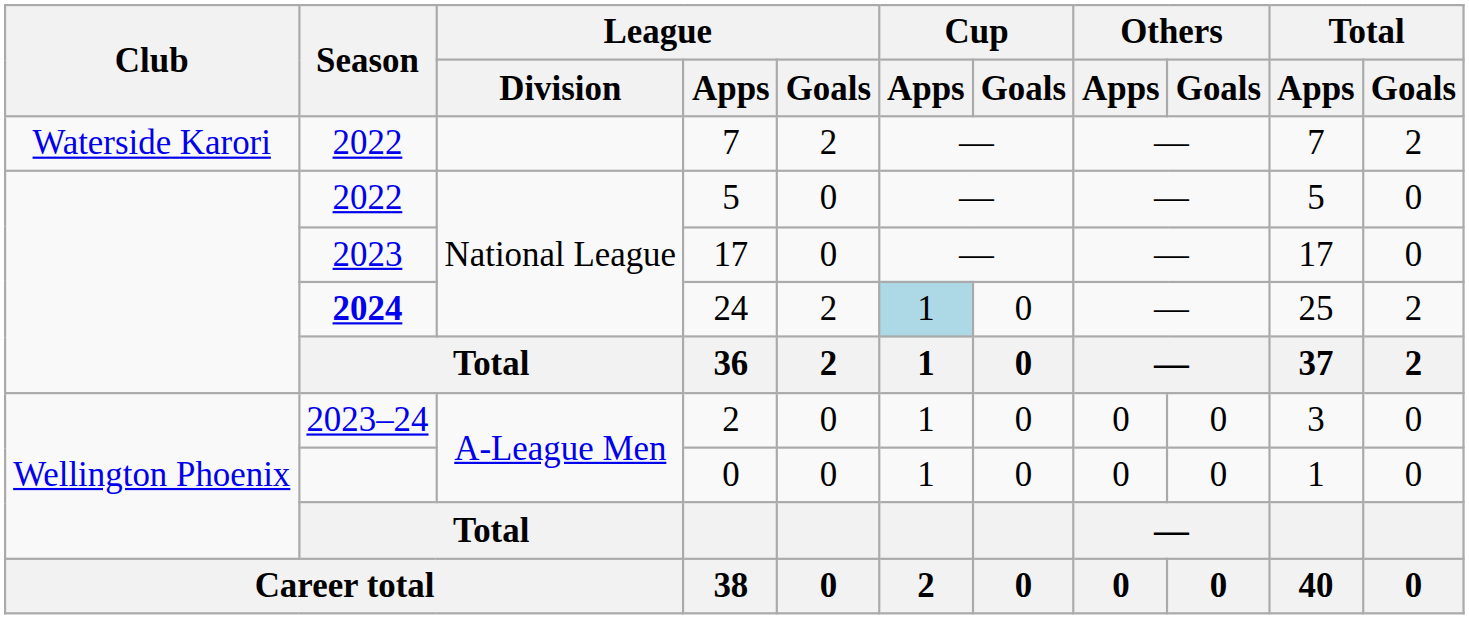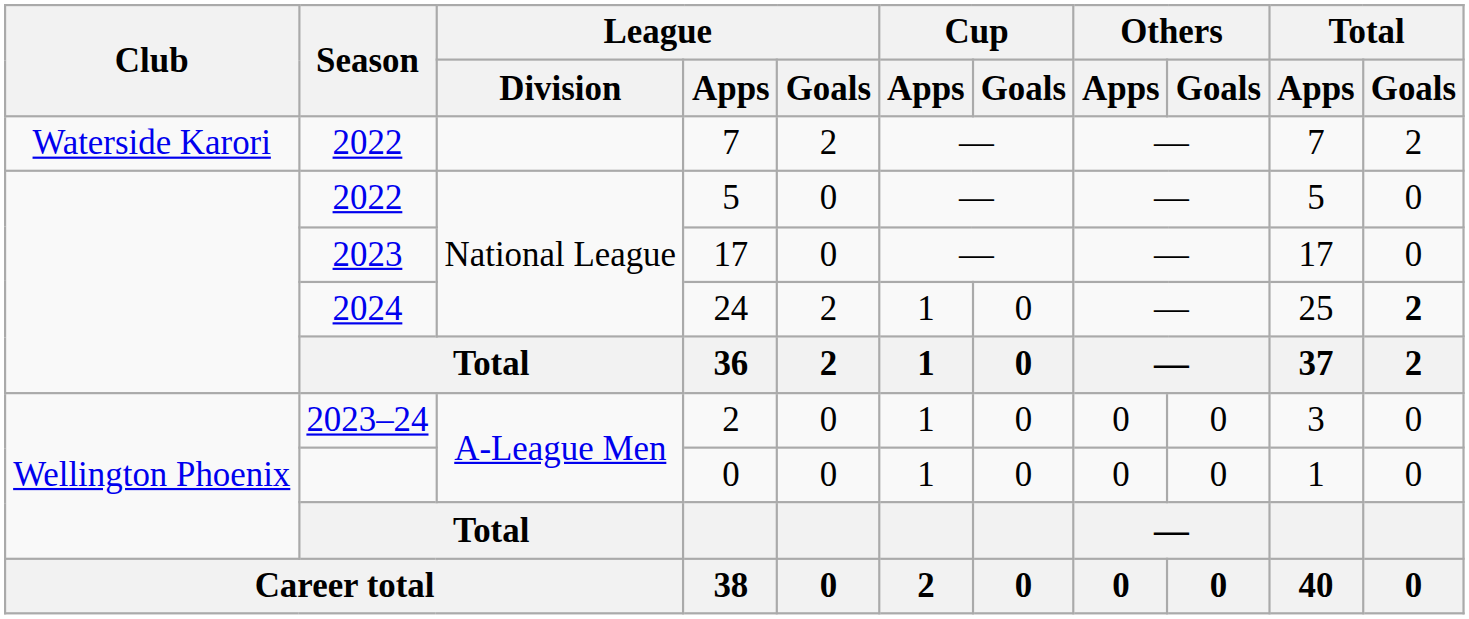(367, 308) bold -> (367, 308) normal
(926, 308) lightblue background -> (926, 308) no background
(1413, 308) normal -> (1413, 308) bold
